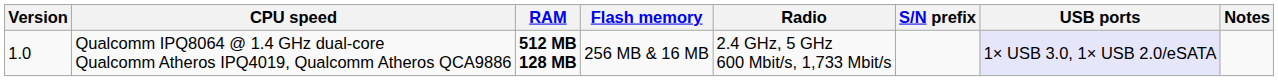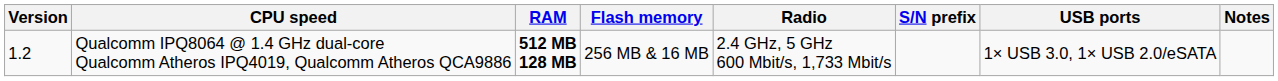(20, 52) 1.0 -> (20, 52) 1.2
(1100, 52) lavender background -> (1100, 52) no background
